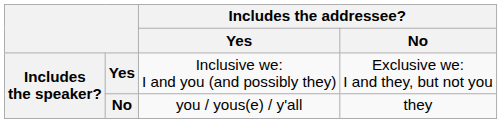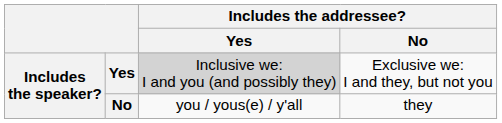(239, 73) no background -> (239, 73) lightgrey background
